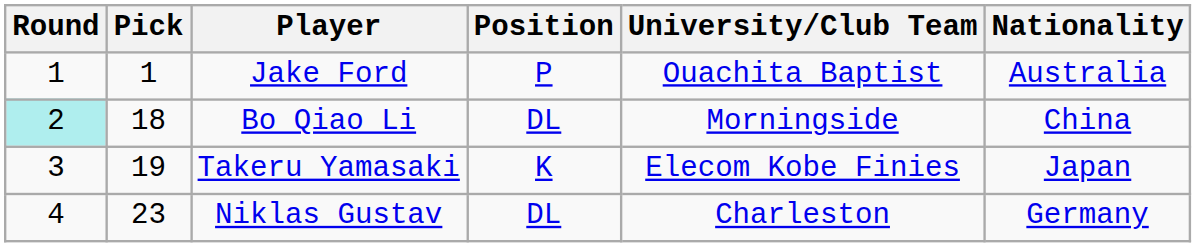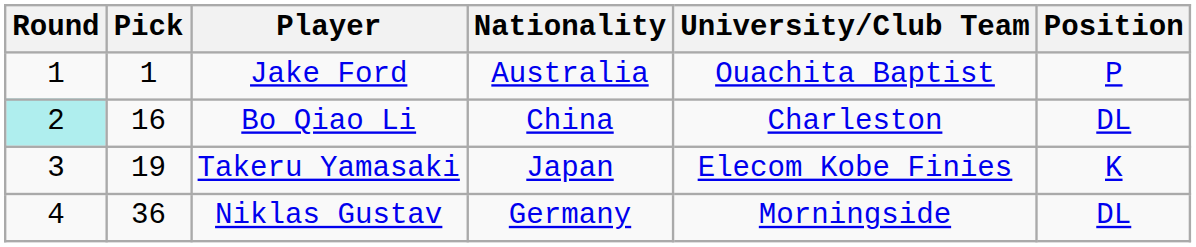columns swapped: (544, 29) <-> (1088, 29)
(149, 123) 18 -> (149, 123) 16
(803, 123) Morningside -> (855, 123) Charleston
(149, 217) 23 -> (149, 217) 36
(803, 217) Charleston -> (855, 217) Morningside
